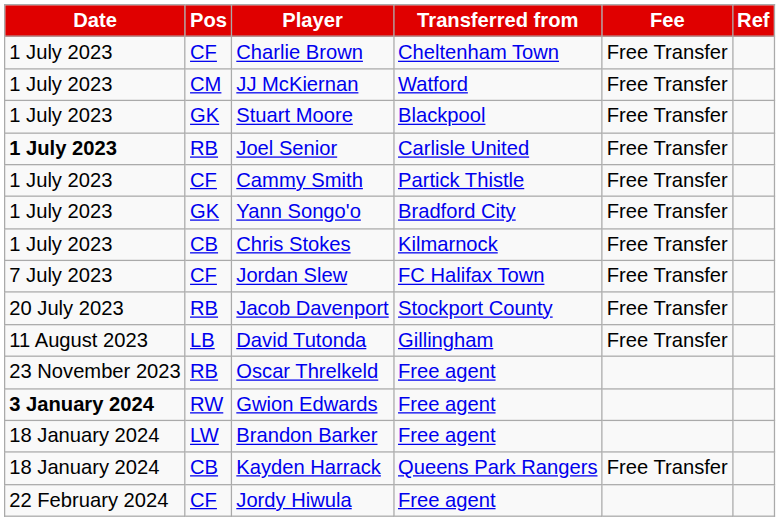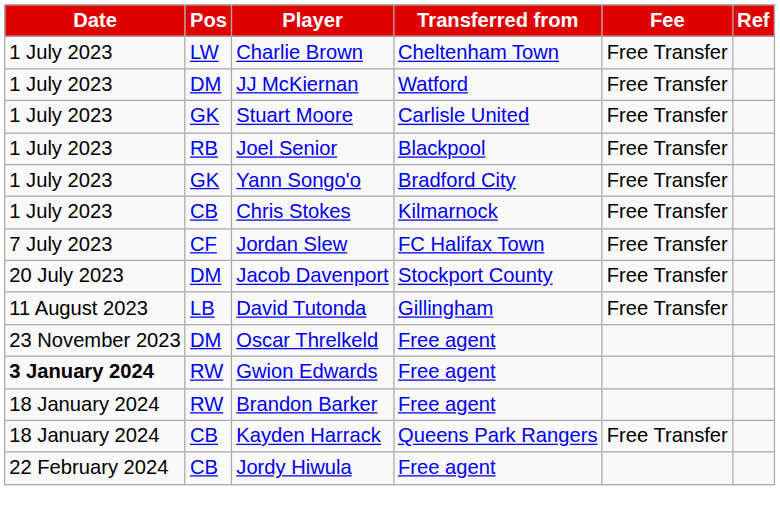(203, 52) CF -> (204, 52) LW
(206, 84) CM -> (206, 84) DM
(442, 116) Blackpool -> (464, 116) Carlisle United
(63, 148) bold -> (61, 148) normal
(464, 148) Carlisle United -> (442, 148) Blackpool
- row: (300, 180)
(204, 308) RB -> (206, 276) DM
(204, 372) RB -> (206, 340) DM
(204, 436) LW -> (207, 404) RW
(203, 500) CF -> (204, 468) CB
